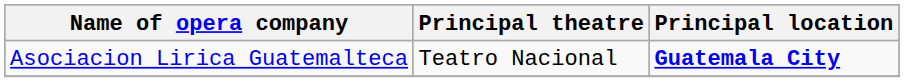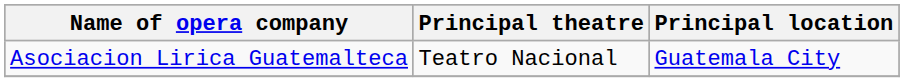(747, 59) bold -> (747, 59) normal
